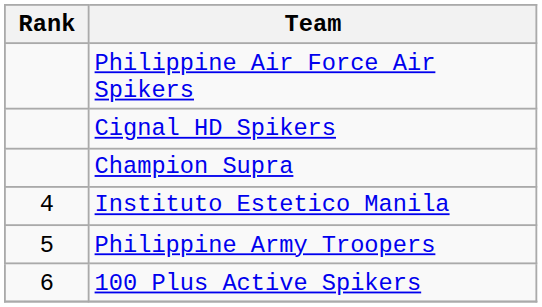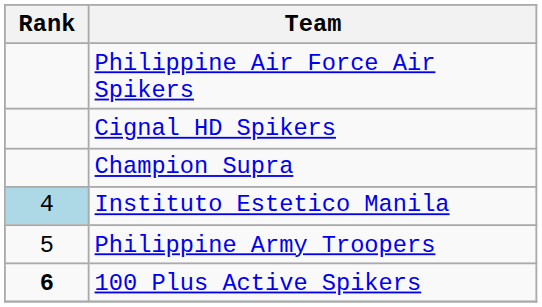(47, 206) no background -> (47, 206) lightblue background
(47, 283) normal -> (47, 283) bold
